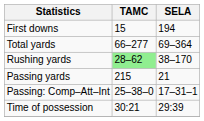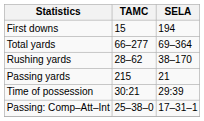(128, 60) lightgreen background -> (128, 60) no background
rows swapped: (58, 92) <-> (50, 108)
